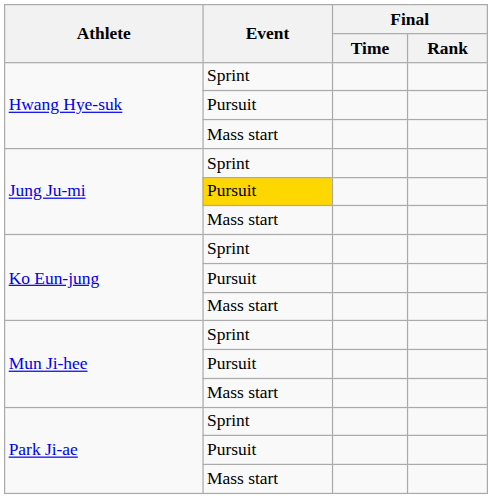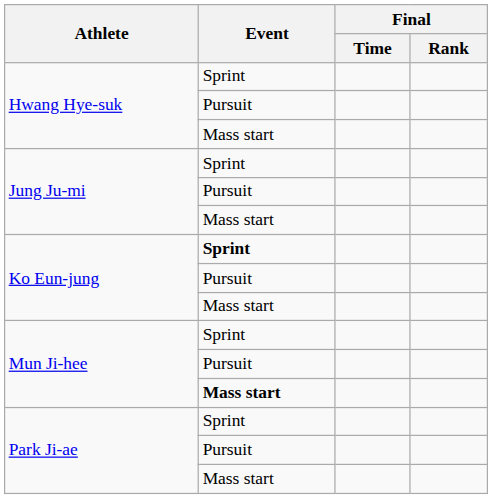(232, 191) gold background -> (227, 191) no background
(228, 249) normal -> (226, 249) bold
(243, 392) normal -> (242, 392) bold
